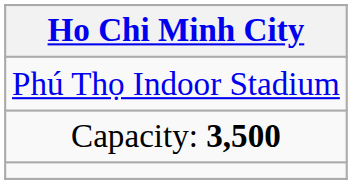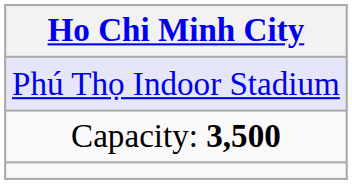(176, 83) no background -> (176, 83) lavender background
